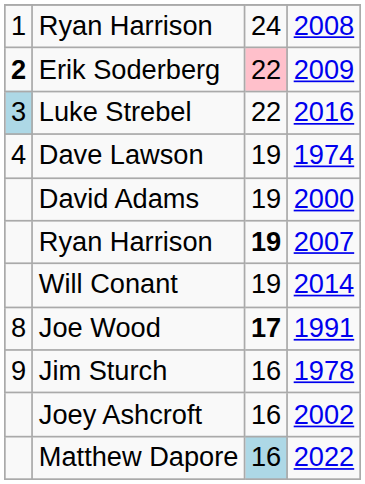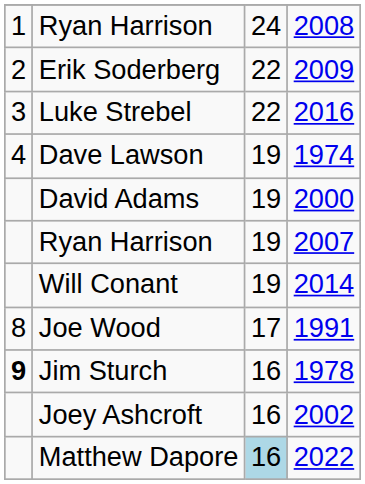(19, 69) bold -> (19, 69) normal
(266, 69) pink background -> (266, 69) no background
(19, 112) lightblue background -> (19, 112) no background
(266, 241) bold -> (266, 241) normal
(266, 328) bold -> (266, 328) normal
(19, 371) normal -> (19, 371) bold
